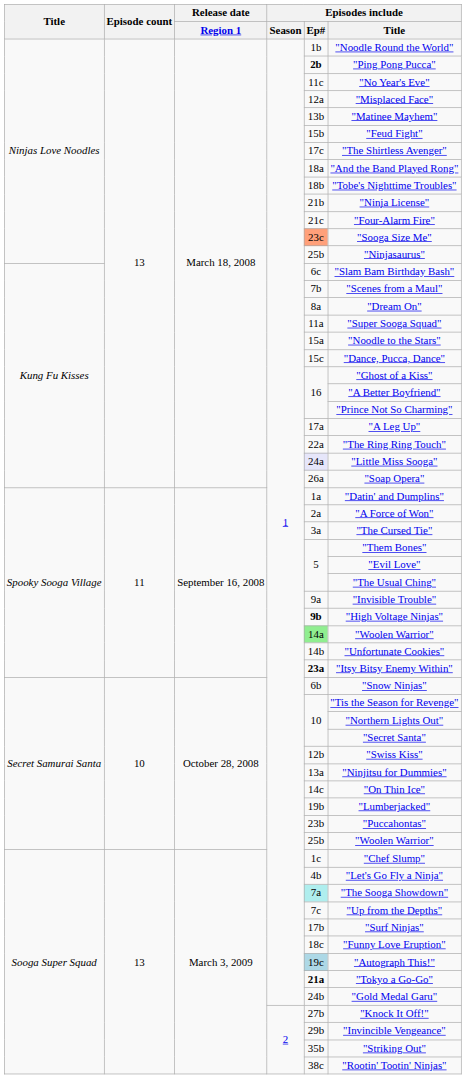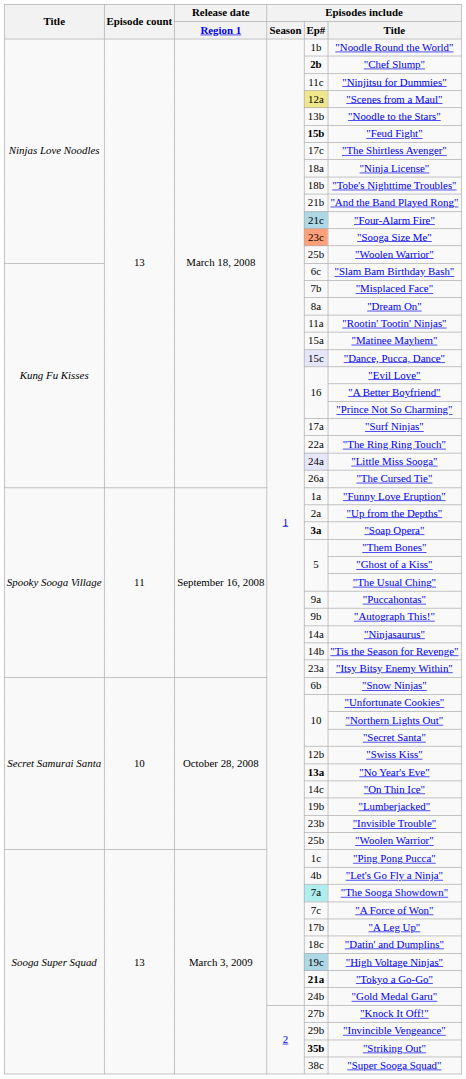(394, 64) "Ping Pong Pucca" -> (394, 64) "Chef Slump"
(394, 82) "No Year's Eve" -> (394, 82) "Ninjitsu for Dummies"
(316, 99) no background -> (316, 99) khaki background
(394, 99) "Misplaced Face" -> (394, 99) "Scenes from a Maul"
(394, 116) "Matinee Mayhem" -> (394, 116) "Noodle to the Stars"
(316, 133) normal -> (316, 133) bold
(394, 168) "And the Band Played Rong" -> (394, 168) "Ninja License"
(394, 202) "Ninja License" -> (394, 202) "And the Band Played Rong"
(316, 220) no background -> (316, 220) lightblue background
(394, 254) "Ninjasaurus" -> (394, 254) "Woolen Warrior"
(394, 289) "Scenes from a Maul" -> (394, 289) "Misplaced Face"
(394, 323) "Super Sooga Squad" -> (394, 323) "Rootin' Tootin' Ninjas"
(394, 340) "Noodle to the Stars" -> (394, 340) "Matinee Mayhem"
(316, 358) no background -> (316, 358) lavender background
(394, 375) "Ghost of a Kiss" -> (394, 375) "Evil Love"
(394, 427) "A Leg Up" -> (394, 427) "Surf Ninjas"
(394, 479) "Soap Opera" -> (394, 479) "The Cursed Tie"
(394, 496) "Datin' and Dumplins" -> (394, 496) "Funny Love Eruption"
(394, 513) "A Force of Won" -> (394, 513) "Up from the Depths"
(316, 530) normal -> (316, 530) bold
(394, 530) "The Cursed Tie" -> (394, 530) "Soap Opera"
(394, 565) "Evil Love" -> (394, 565) "Ghost of a Kiss"
(394, 599) "Invisible Trouble" -> (394, 599) "Puccahontas"
(316, 617) bold -> (316, 617) normal
(394, 617) "High Voltage Ninjas" -> (394, 617) "Autograph This!"
(316, 634) lightgreen background -> (316, 634) no background
(394, 634) "Woolen Warrior" -> (394, 634) "Ninjasaurus"
(394, 651) "Unfortunate Cookies" -> (394, 651) "Tis the Season for Revenge"
(316, 668) bold -> (316, 668) normal
(394, 703) "Tis the Season for Revenge" -> (394, 703) "Unfortunate Cookies"
(316, 772) normal -> (316, 772) bold
(394, 772) "Ninjitsu for Dummies" -> (394, 772) "No Year's Eve"
(394, 824) "Puccahontas" -> (394, 824) "Invisible Trouble"
(394, 858) "Chef Slump" -> (394, 858) "Ping Pong Pucca"
(394, 910) "Up from the Depths" -> (394, 910) "A Force of Won"
(394, 927) "Surf Ninjas" -> (394, 927) "A Leg Up"
(394, 944) "Funny Love Eruption" -> (394, 944) "Datin' and Dumplins"
(394, 962) "Autograph This!" -> (394, 962) "High Voltage Ninjas"
(316, 1048) normal -> (316, 1048) bold
(394, 1065) "Rootin' Tootin' Ninjas" -> (394, 1065) "Super Sooga Squad"
